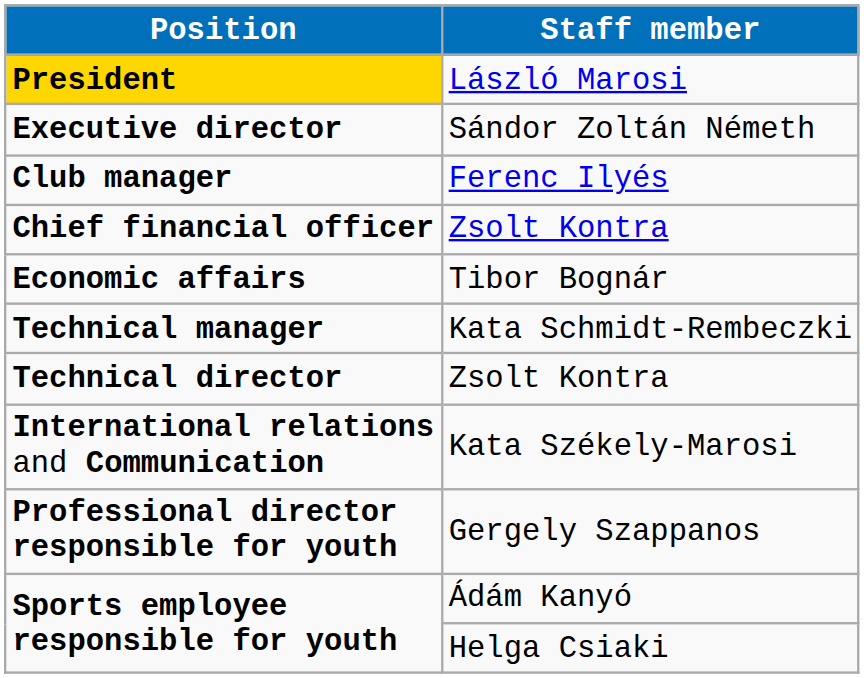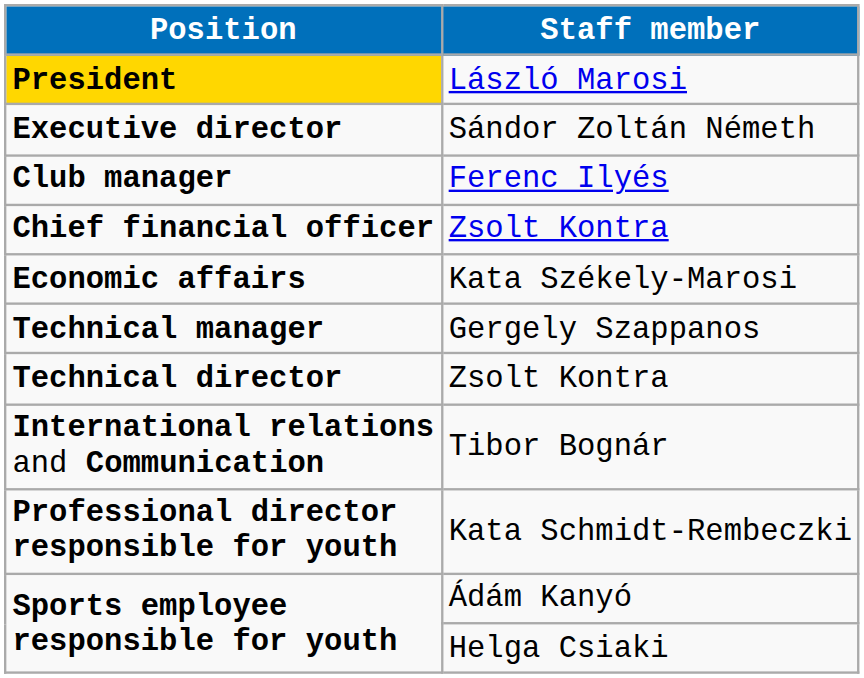(559, 279) Tibor Bognár -> (623, 279) Kata Székely-Marosi
(650, 329) Kata Schmidt-Rembeczki -> (604, 329) Gergely Szappanos
(623, 446) Kata Székely-Marosi -> (559, 446) Tibor Bognár
(604, 531) Gergely Szappanos -> (650, 531) Kata Schmidt-Rembeczki
